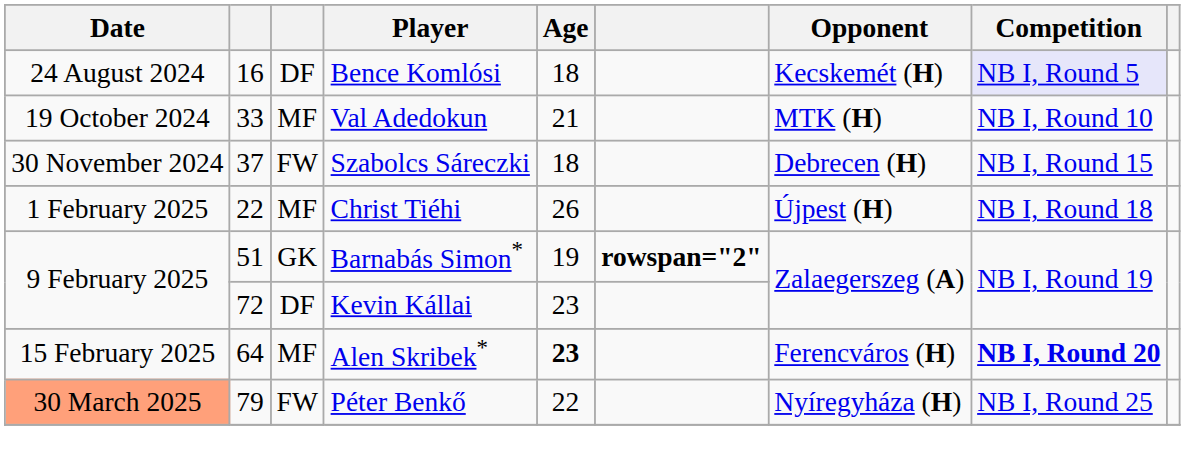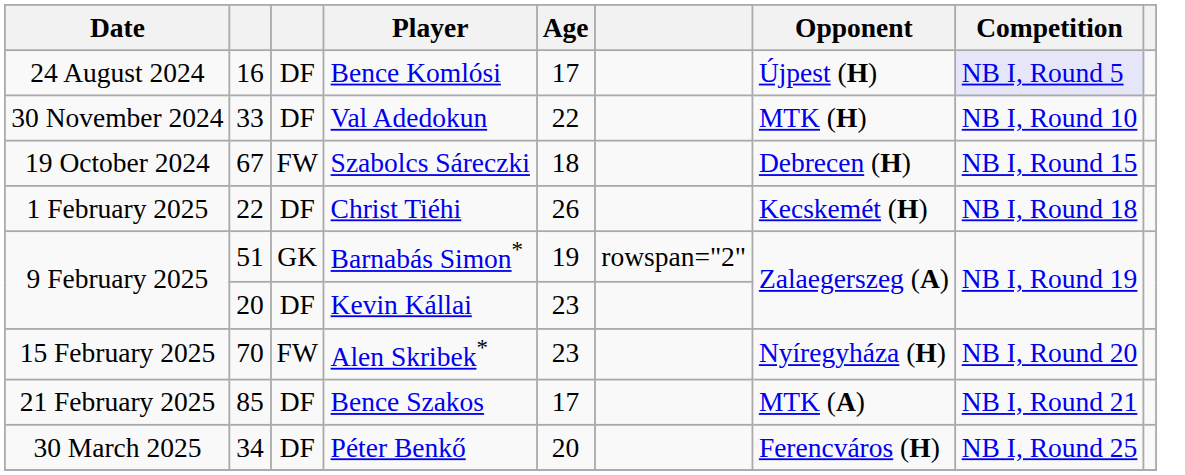(566, 72) 18 -> (566, 72) 17
(859, 72) Kecskemét (H) -> (818, 72) Újpest (H)
(117, 118) 19 October 2024 -> (117, 118) 30 November 2024
(297, 118) MF -> (297, 118) DF
(566, 118) 21 -> (566, 118) 22
(117, 163) 30 November 2024 -> (117, 163) 19 October 2024
(250, 163) 37 -> (250, 163) 67
(297, 208) MF -> (297, 208) DF
(833, 208) Újpest (H) -> (843, 208) Kecskemét (H)
(681, 256) bold -> (674, 256) normal
(250, 305) 72 -> (250, 305) 20
(250, 353) 64 -> (250, 353) 70
(297, 353) MF -> (297, 353) FW
(566, 353) bold -> (566, 353) normal
(865, 353) Ferencváros (H) -> (852, 353) Nyíregyháza (H)
(1069, 353) bold -> (1050, 353) normal
+ row: (407, 401)
(117, 401) lightsalmon background -> (117, 446) no background
(250, 401) 79 -> (250, 446) 34
(297, 401) FW -> (297, 446) DF
(566, 401) 22 -> (566, 446) 20
(868, 401) Nyíregyháza (H) -> (849, 446) Ferencváros (H)
